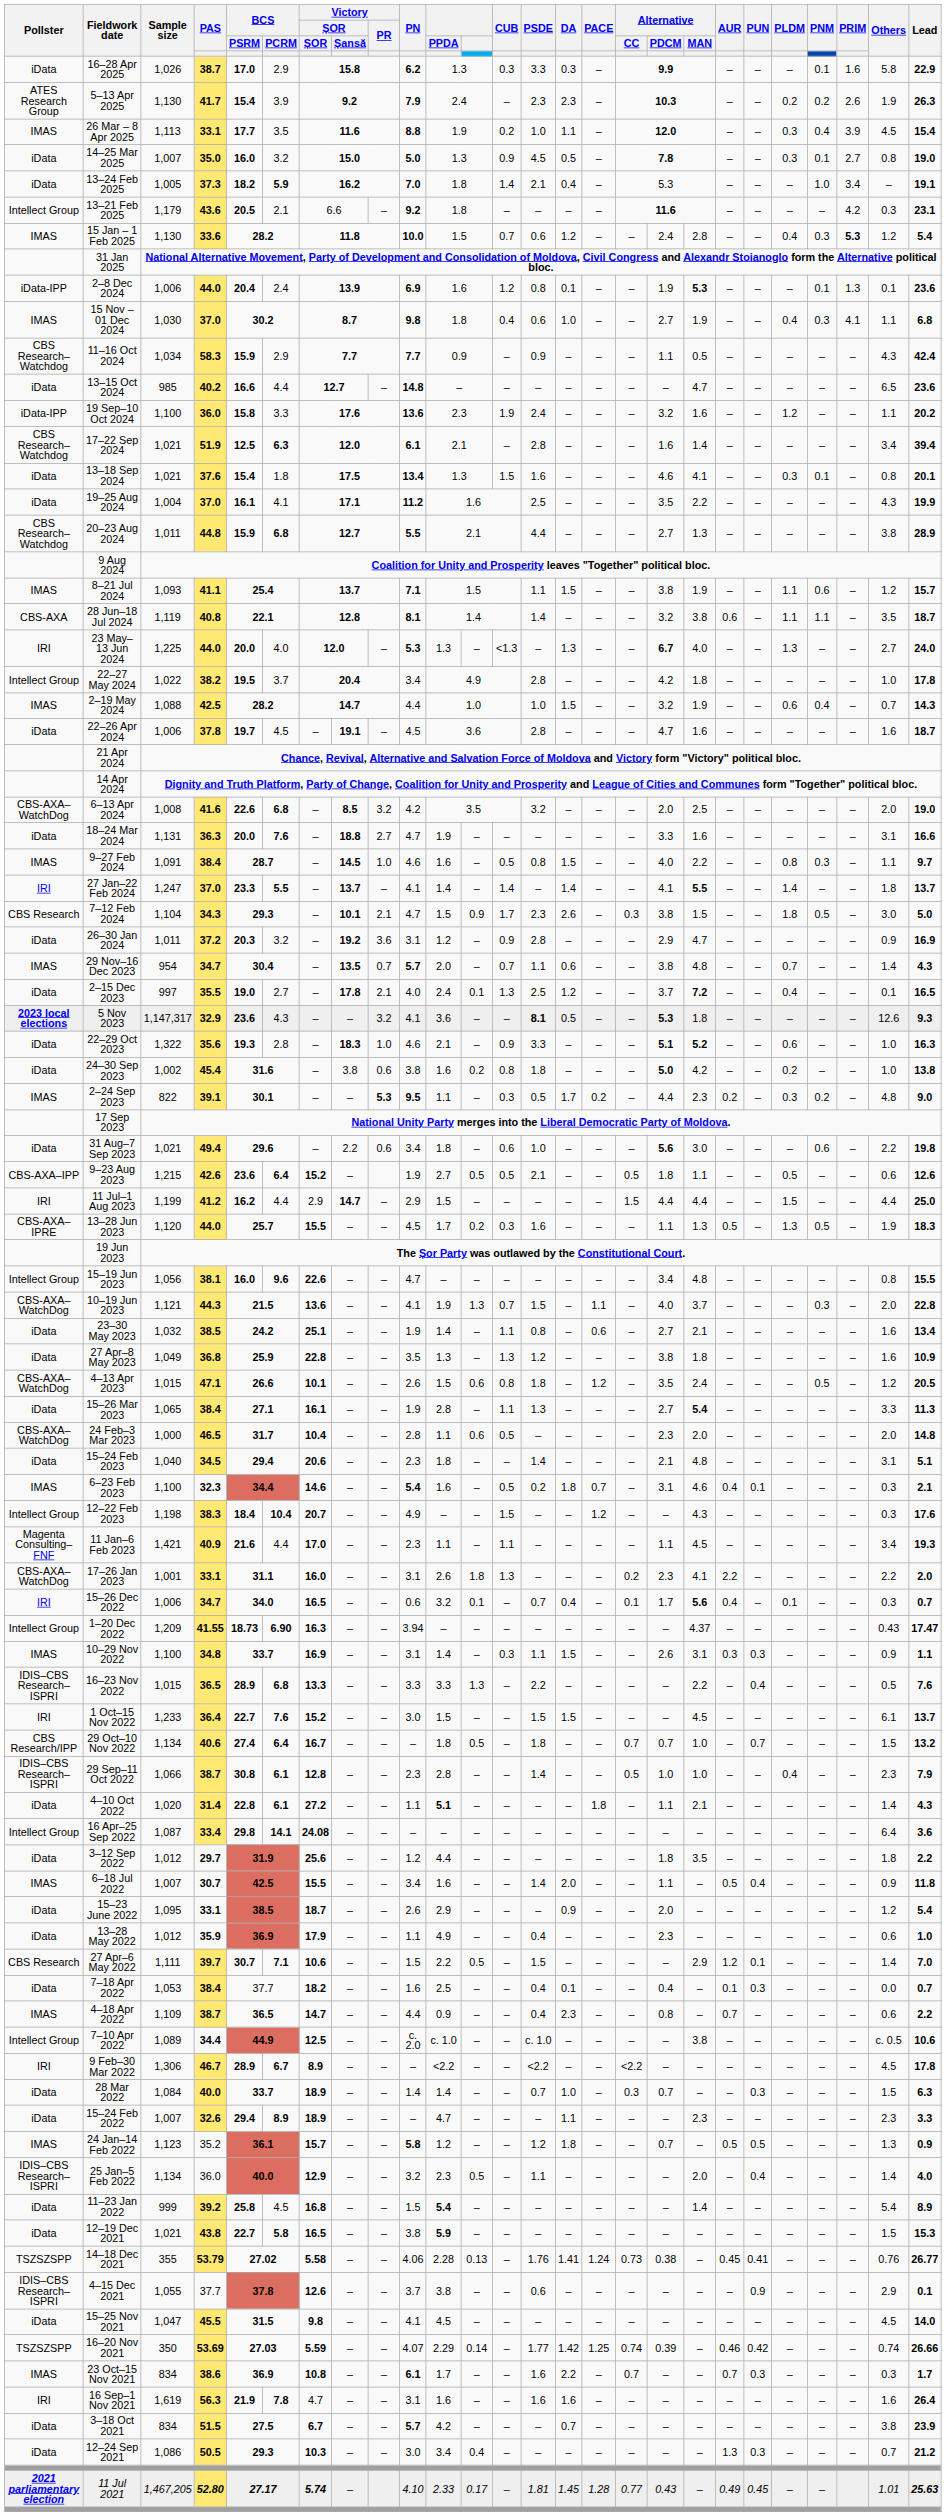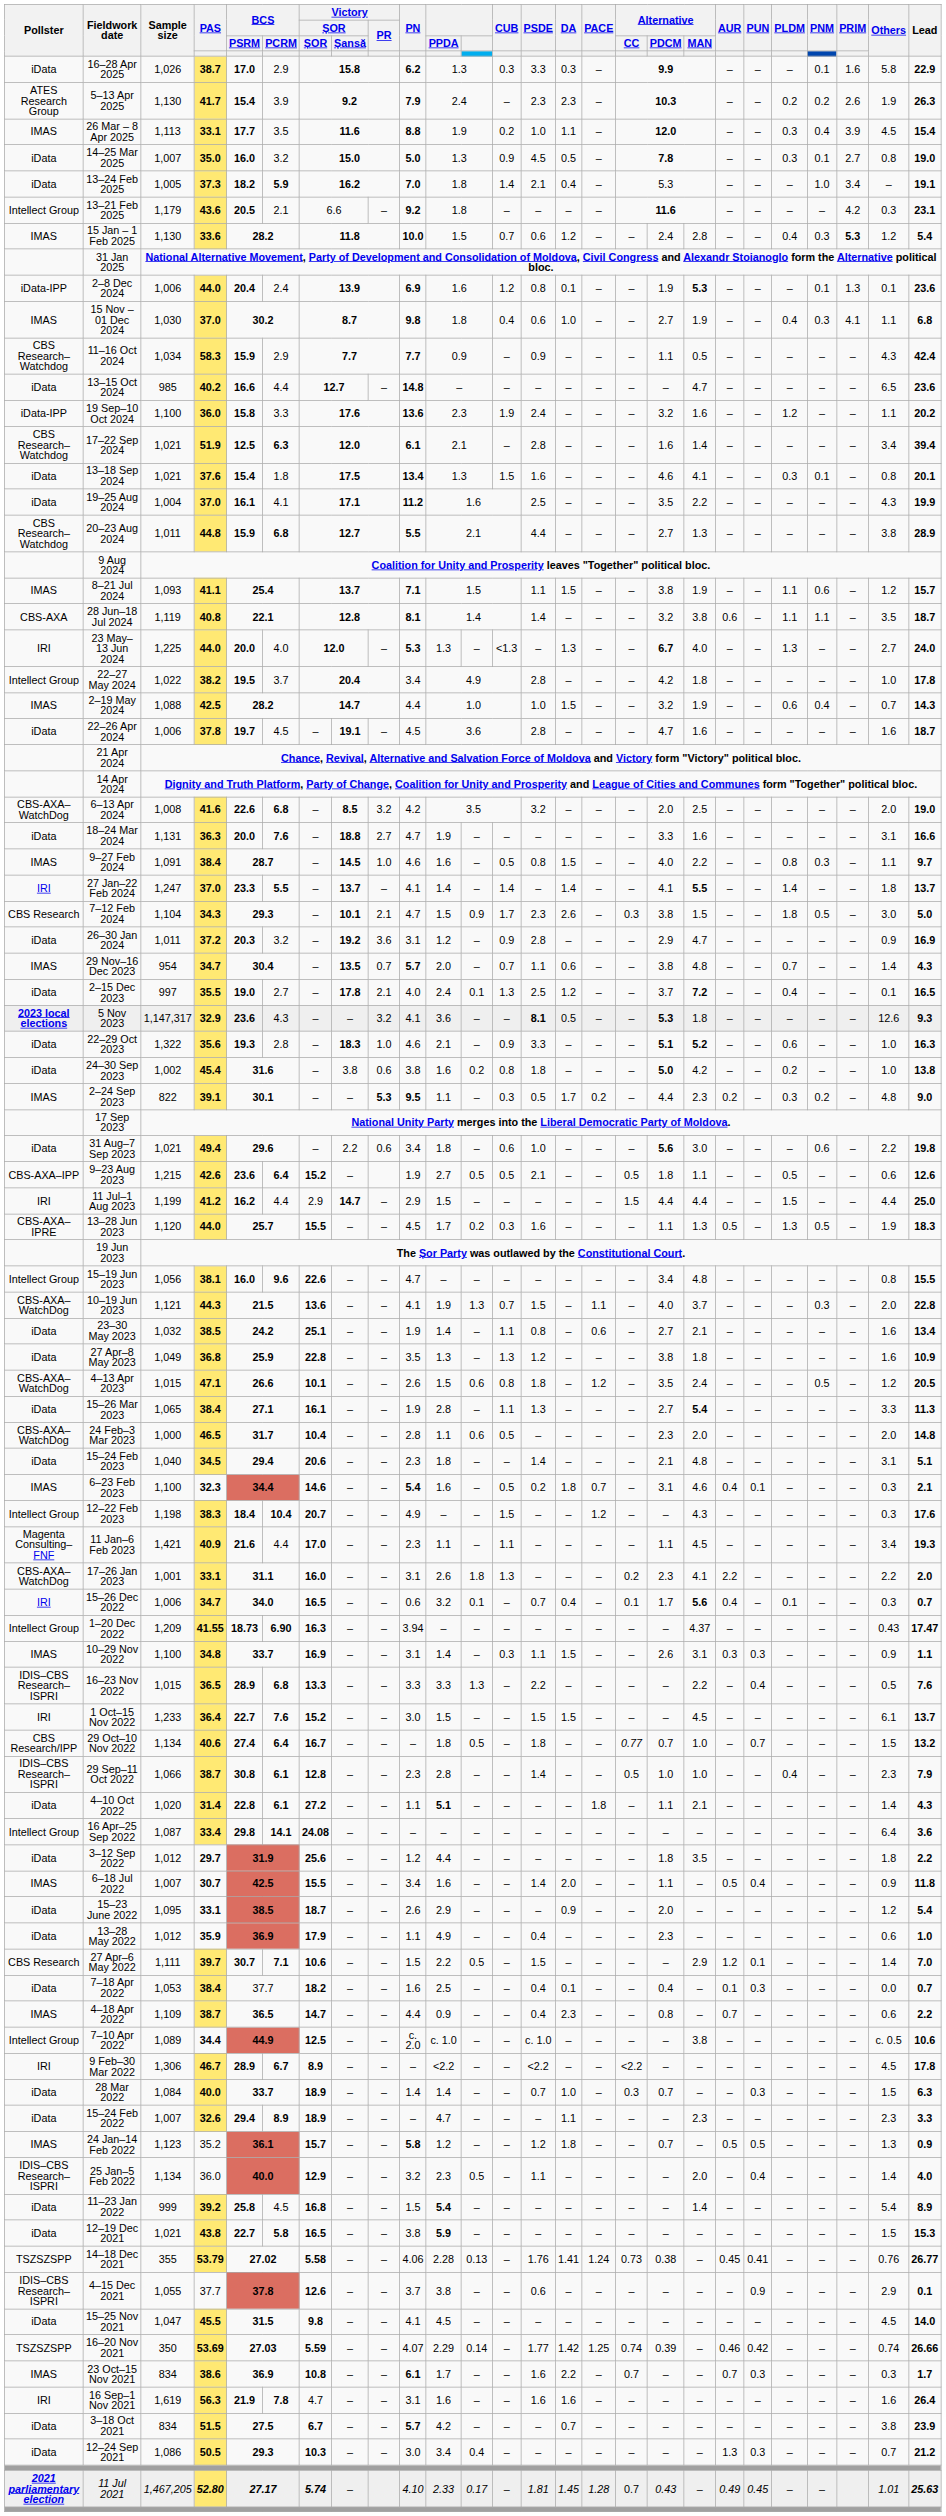(632, 1743) 0.7 -> (632, 1743) 0.77
(632, 2489) 0.77 -> (632, 2489) 0.7
